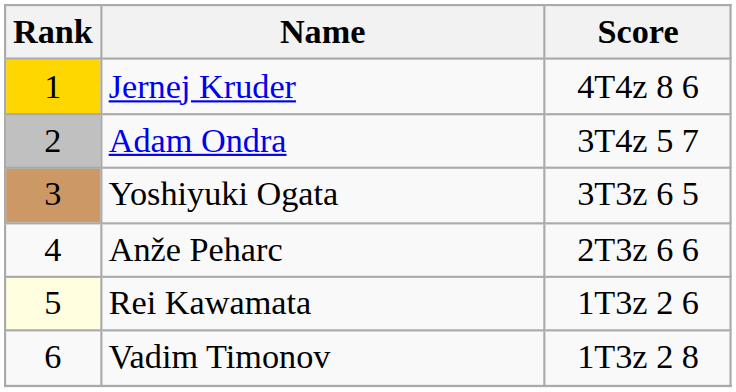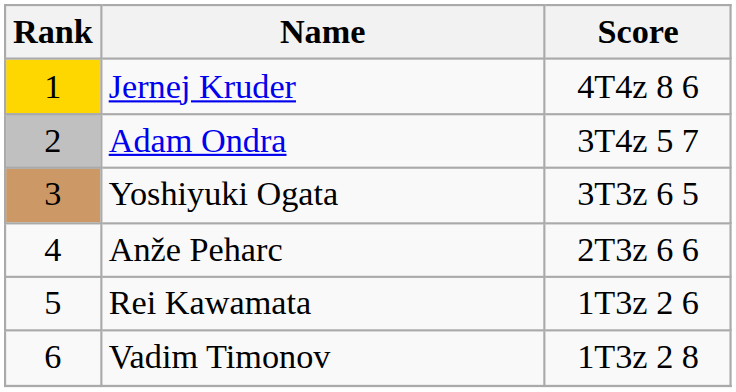(53, 303) lightyellow background -> (53, 303) no background
